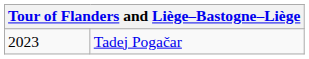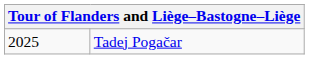(24, 41) 2023 -> (24, 41) 2025
